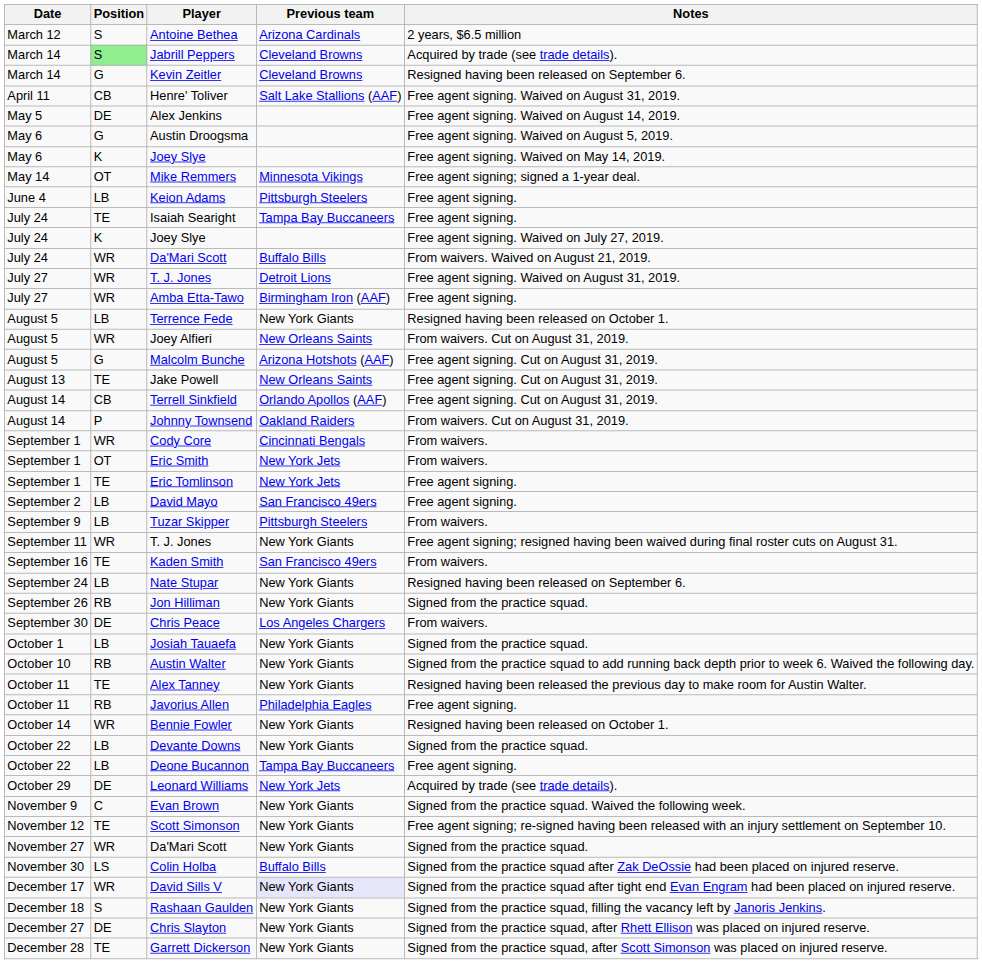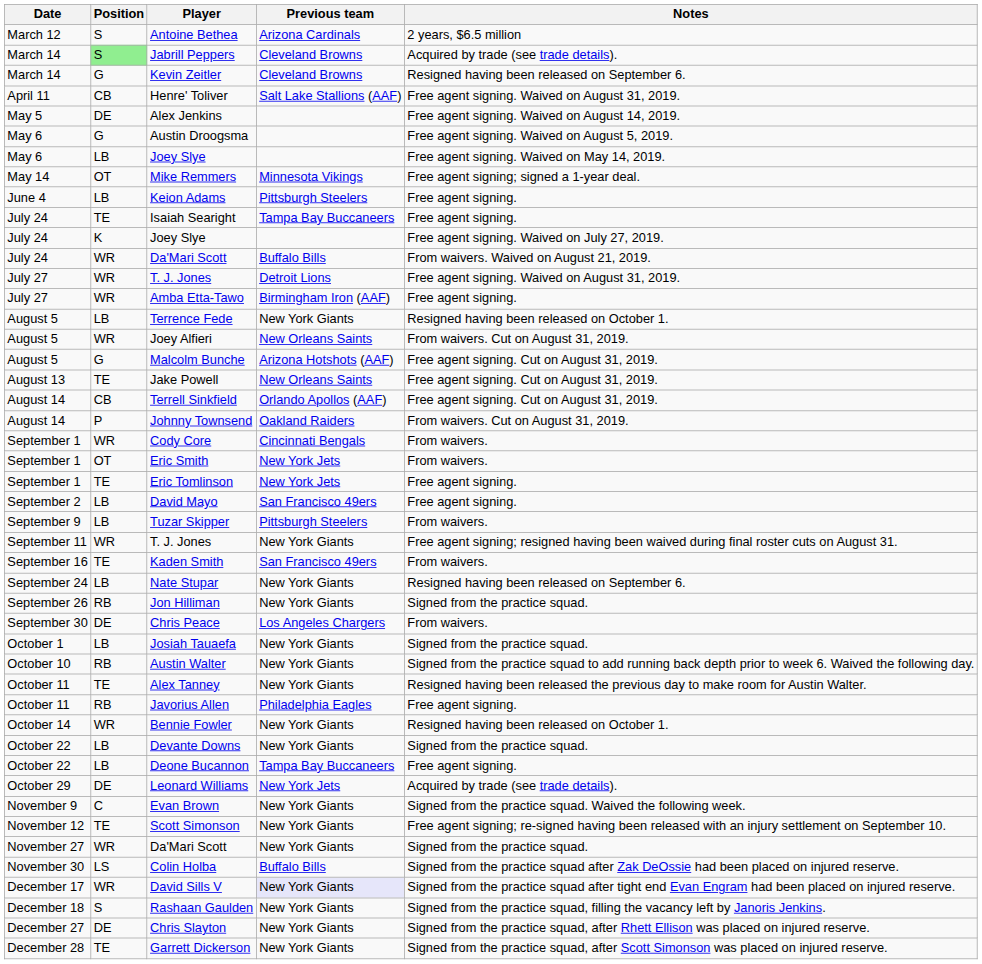(98, 156) K -> (101, 156) LB
